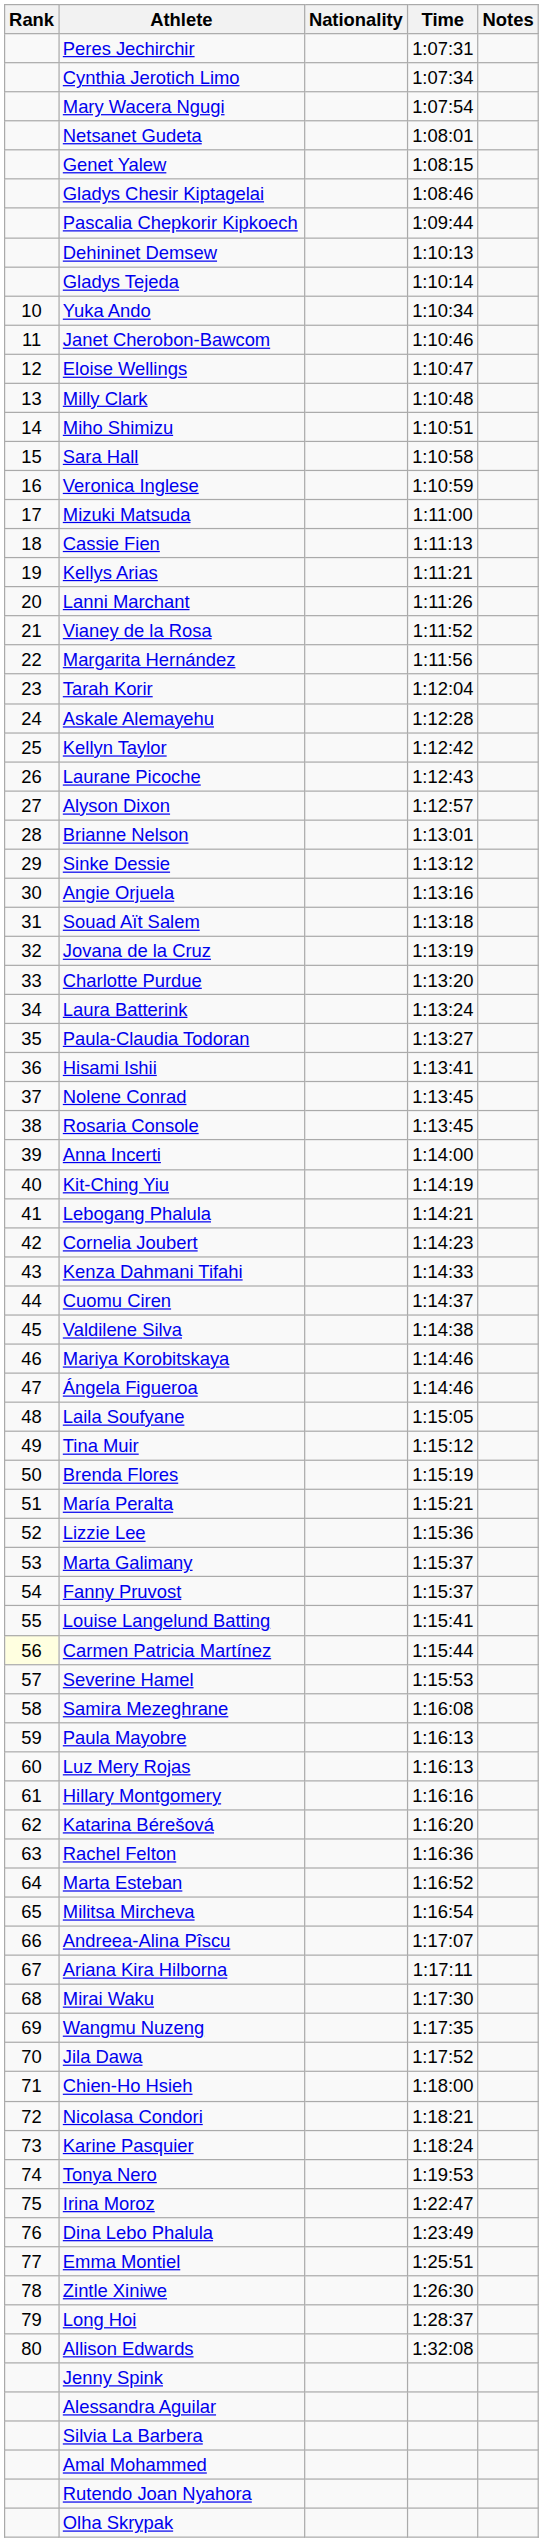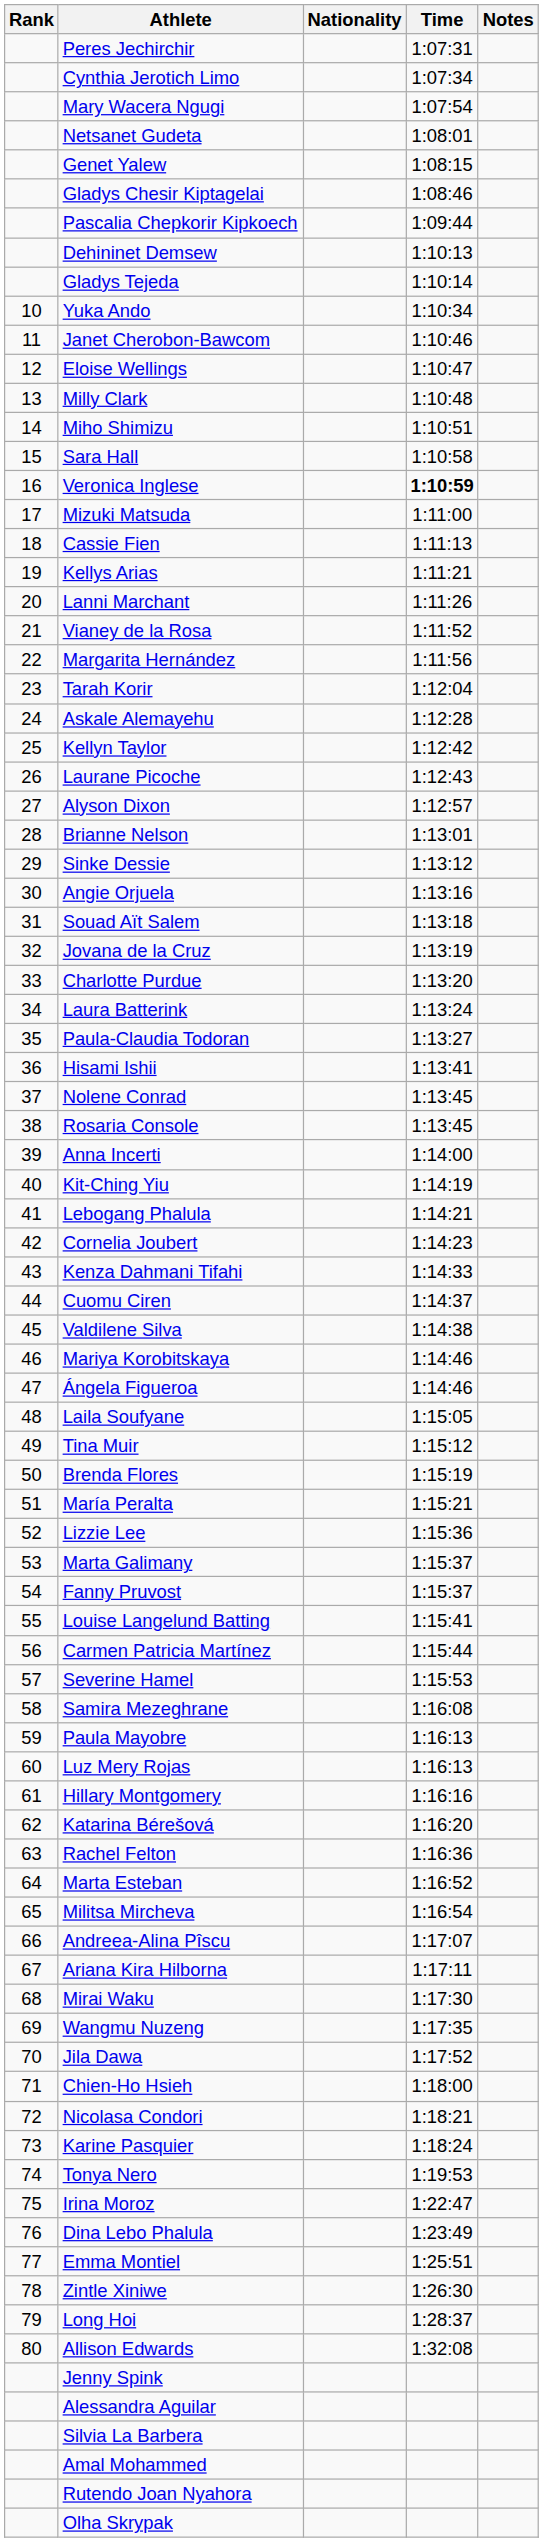(443, 485) normal -> (442, 485) bold
(32, 1650) lightyellow background -> (31, 1650) no background
